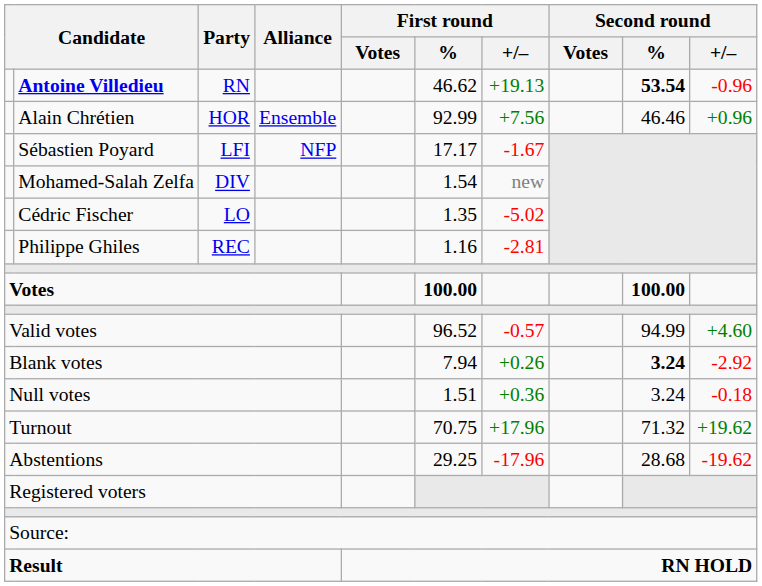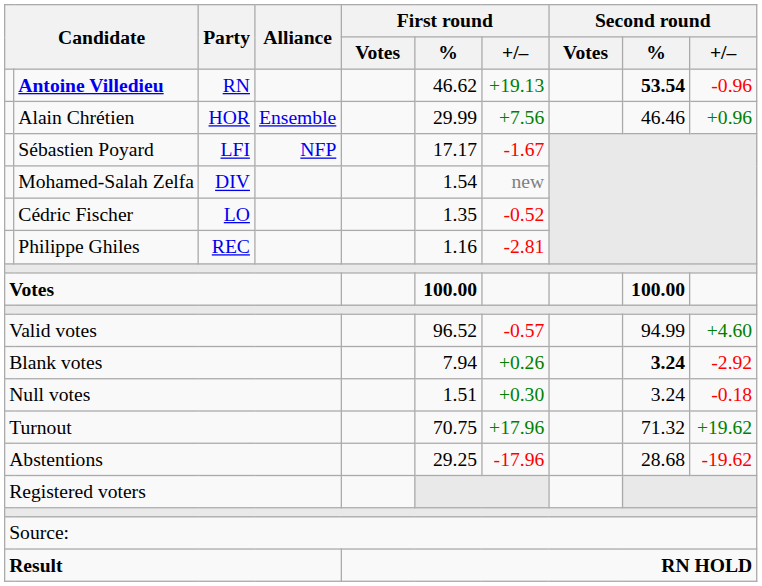(455, 117) 92.99 -> (455, 117) 29.99
(524, 214) -5.02 -> (524, 214) -0.52
(522, 394) +0.36 -> (522, 394) +0.30
